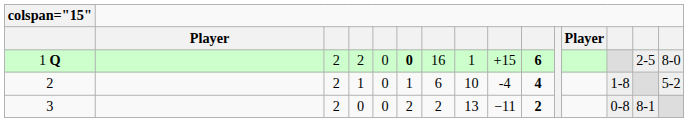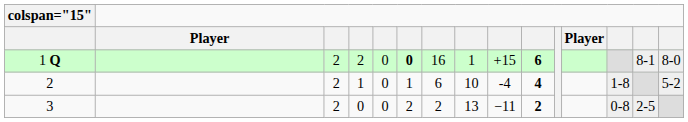(646, 60) 2-5 -> (646, 60) 8-1
(646, 106) 8-1 -> (646, 106) 2-5
